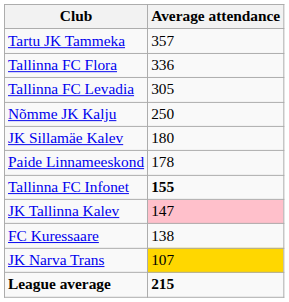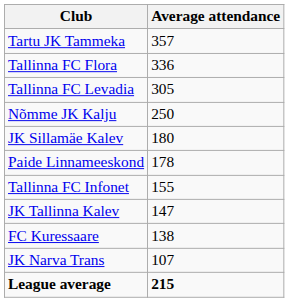(163, 187) bold -> (163, 187) normal
(163, 211) pink background -> (163, 211) no background
(163, 260) gold background -> (163, 260) no background
